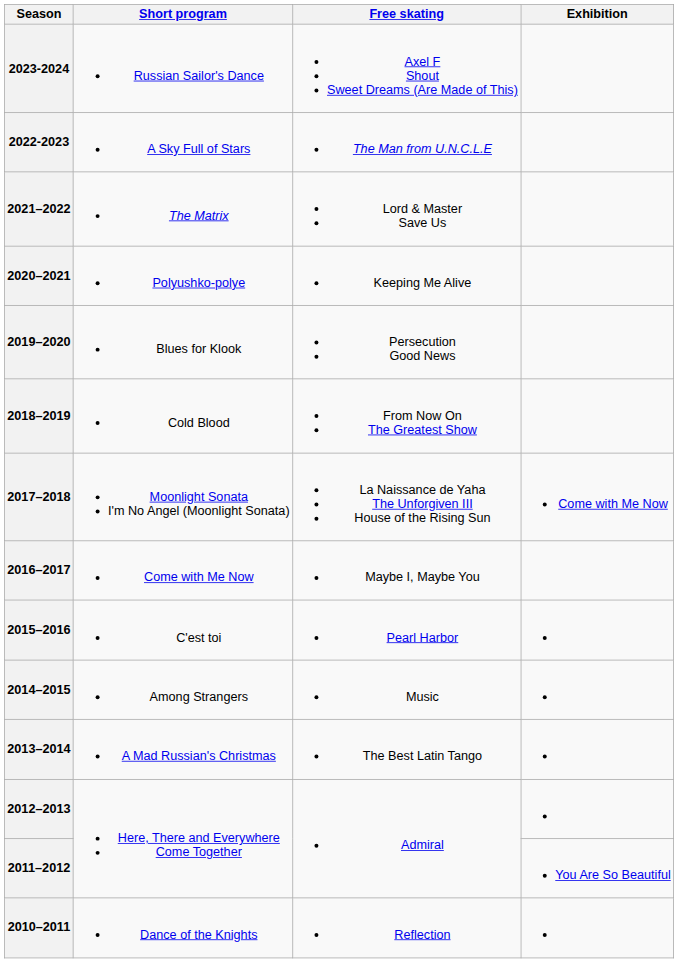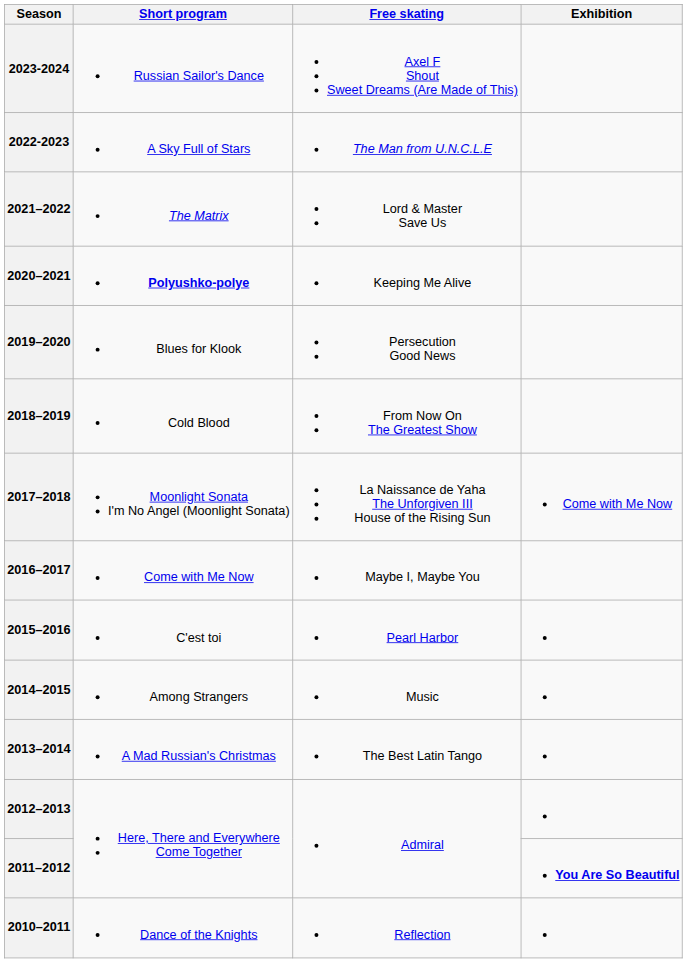(183, 283) normal -> (183, 283) bold
(597, 875) normal -> (602, 875) bold
